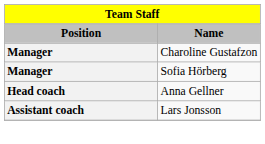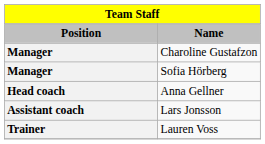+ row: (189, 129)
